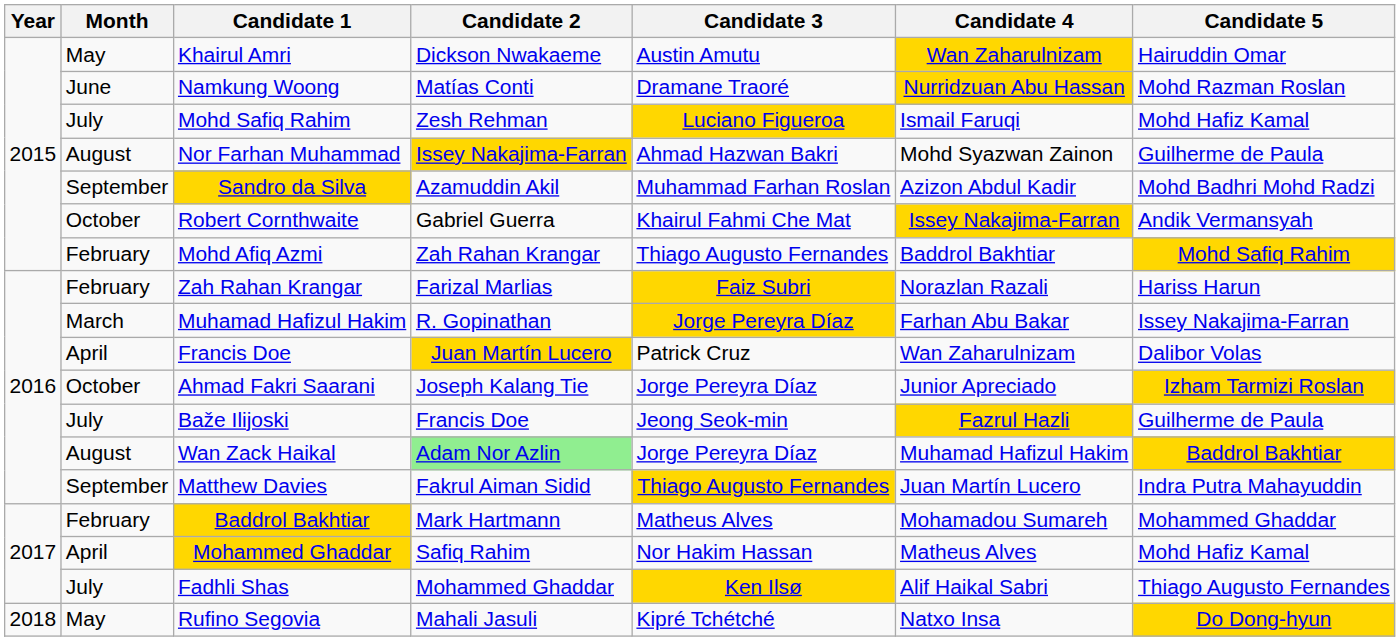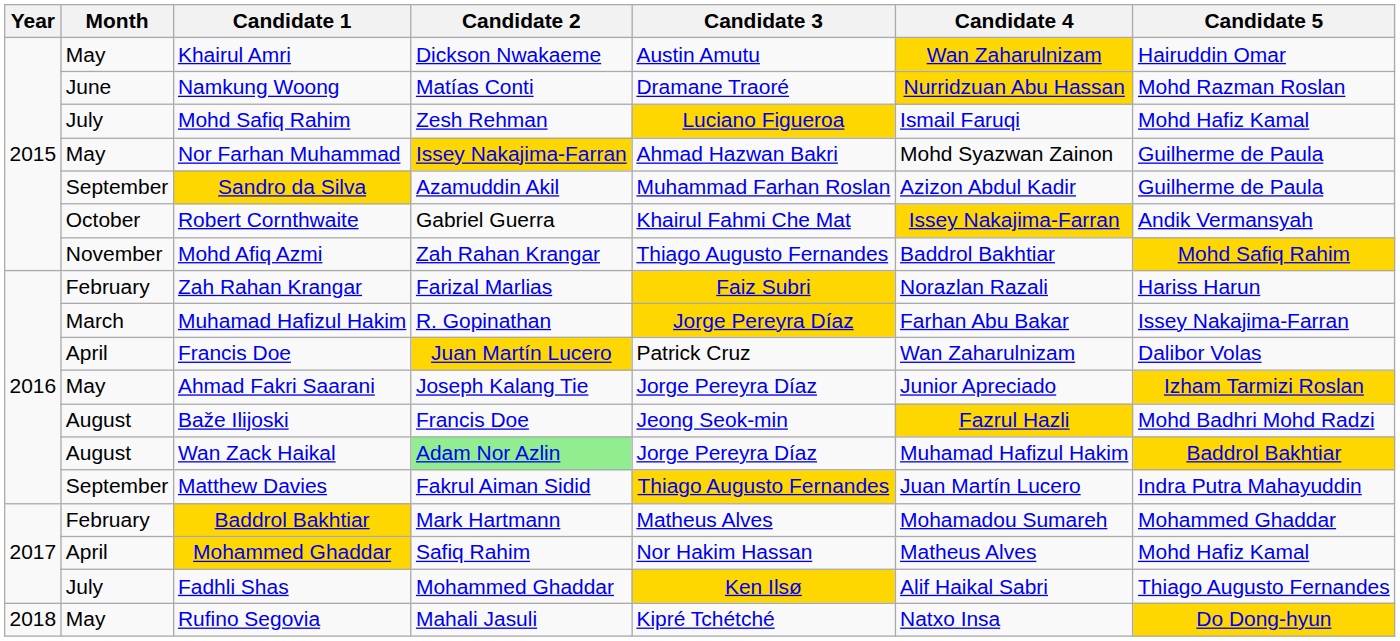(98, 154) August -> (86, 154) May
(1256, 187) Mohd Badhri Mohd Radzi -> (1231, 187) Guilherme de Paula
(108, 253) February -> (114, 253) November
(103, 386) October -> (86, 386) May
(84, 420) July -> (98, 420) August
(1231, 420) Guilherme de Paula -> (1256, 420) Mohd Badhri Mohd Radzi
